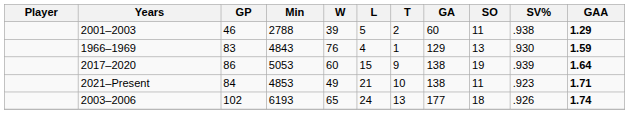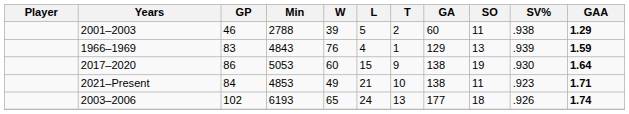(523, 48) .930 -> (523, 48) .939
(523, 65) .939 -> (523, 65) .930
